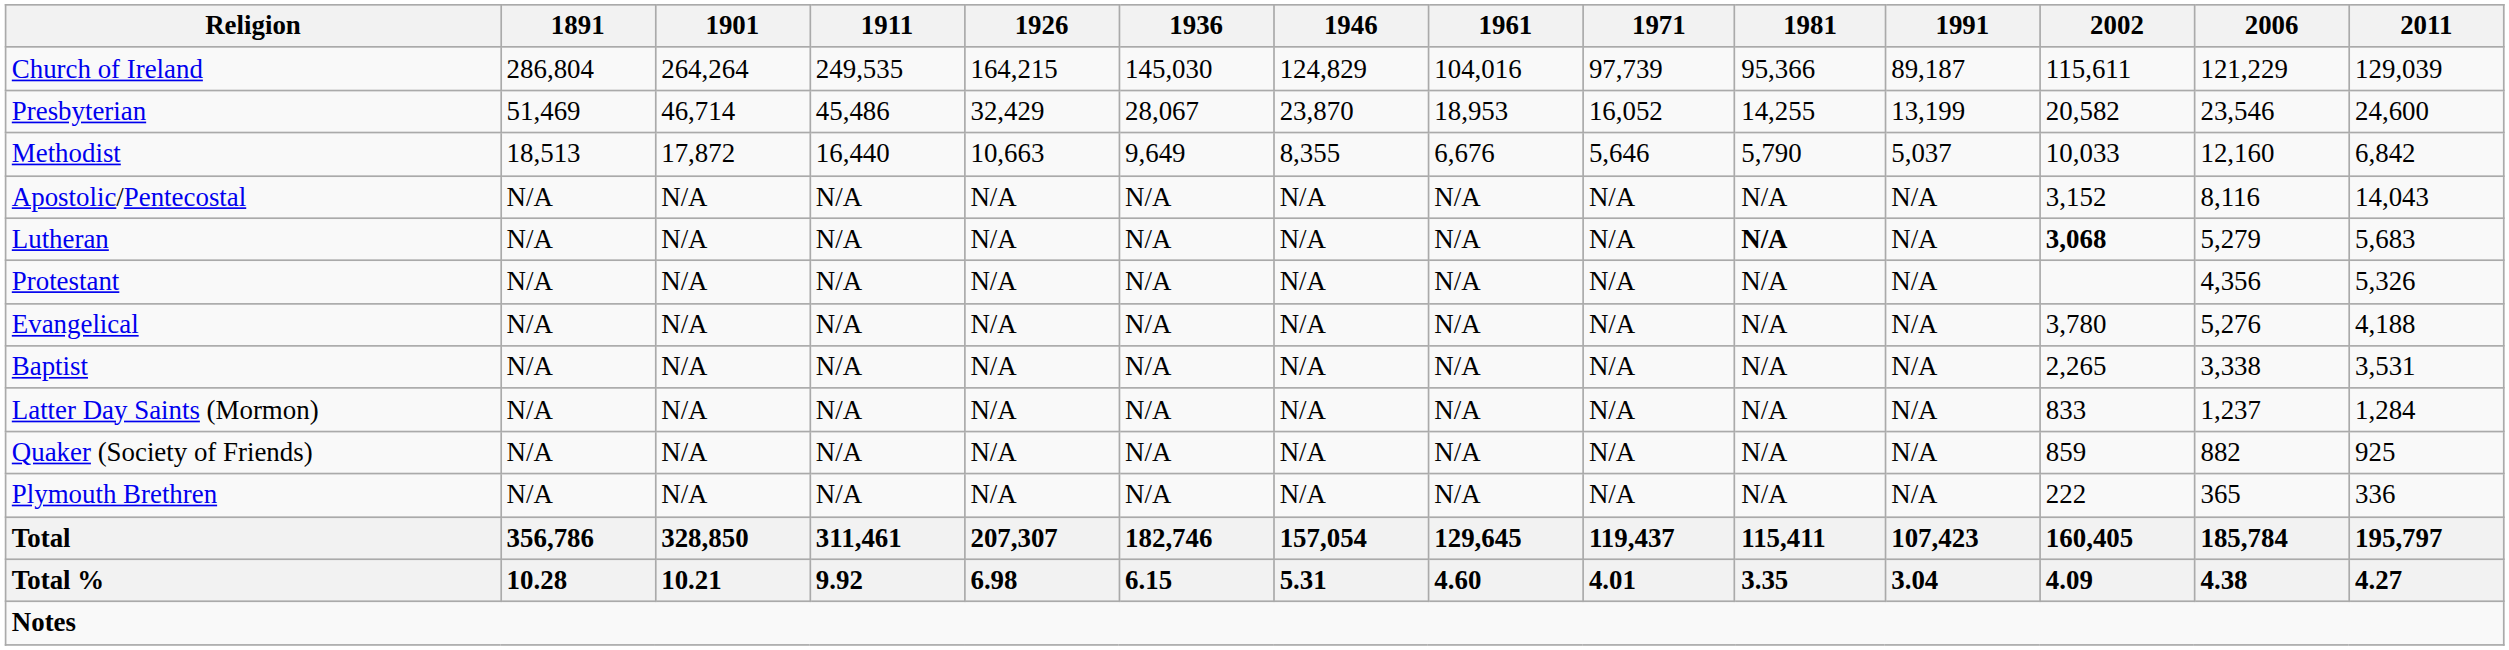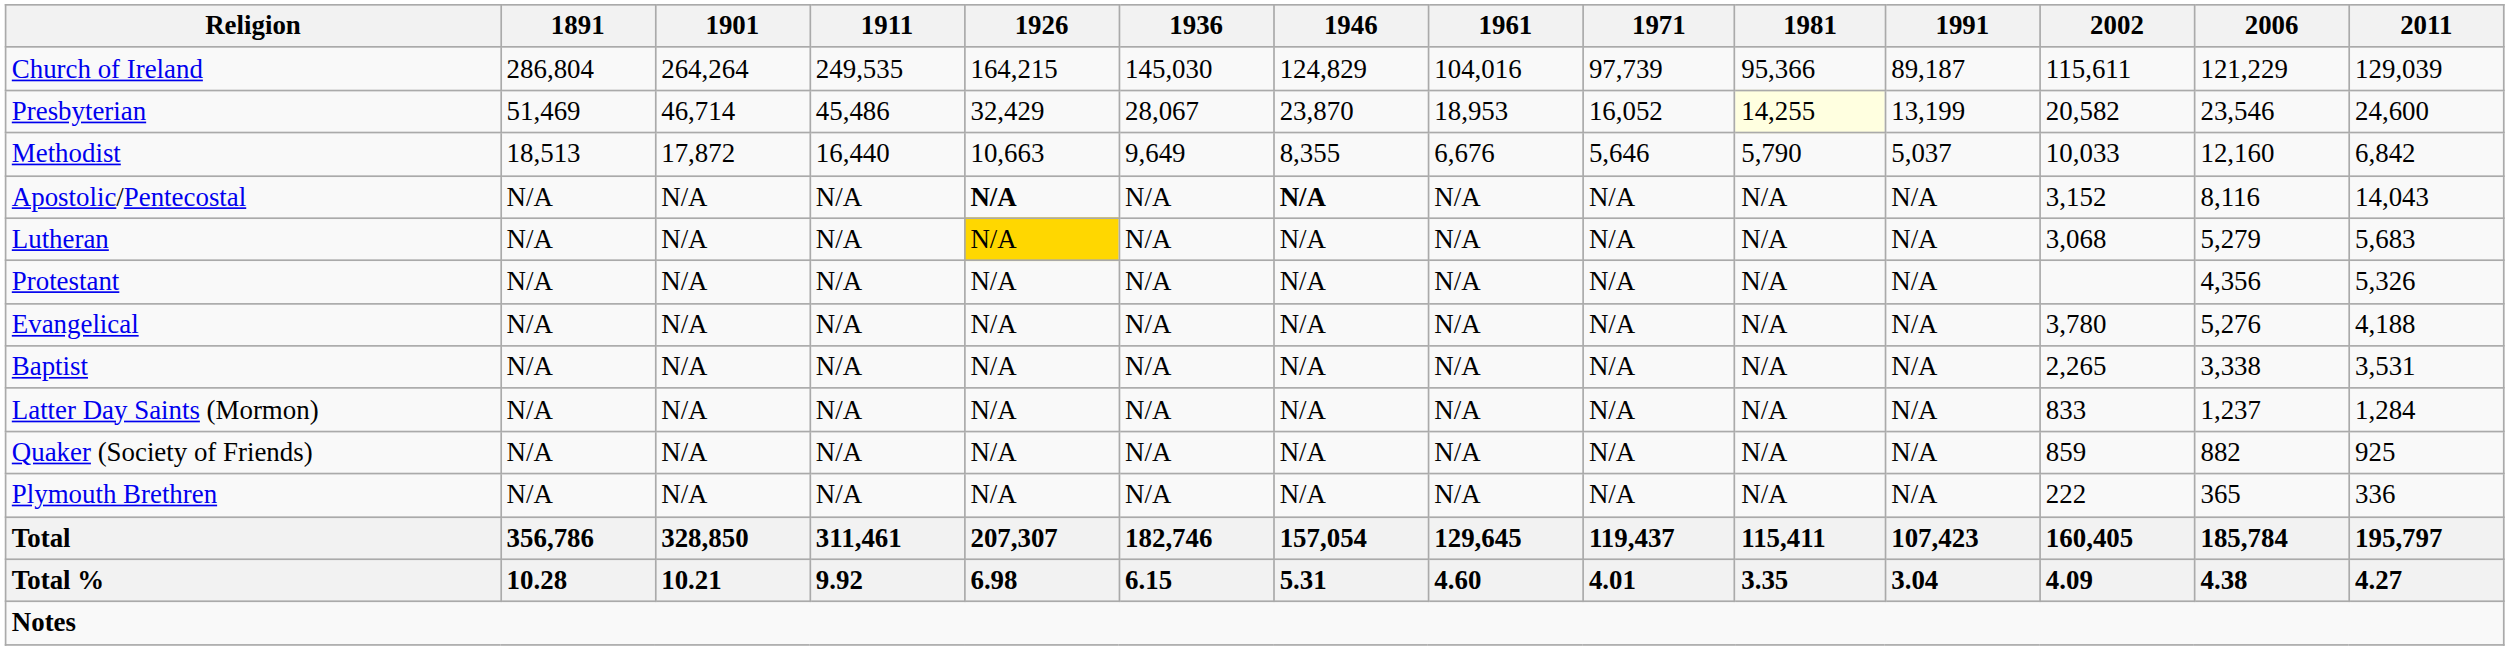(1778, 111) no background -> (1778, 111) lightyellow background
(994, 196) normal -> (994, 196) bold
(1303, 196) normal -> (1303, 196) bold
(994, 238) no background -> (994, 238) gold background
(1764, 238) bold -> (1764, 238) normal
(2076, 238) bold -> (2076, 238) normal
